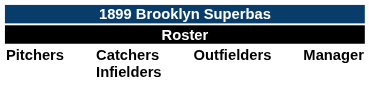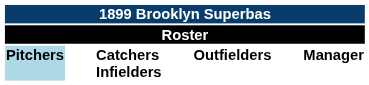(35, 55) no background -> (35, 55) lightblue background
